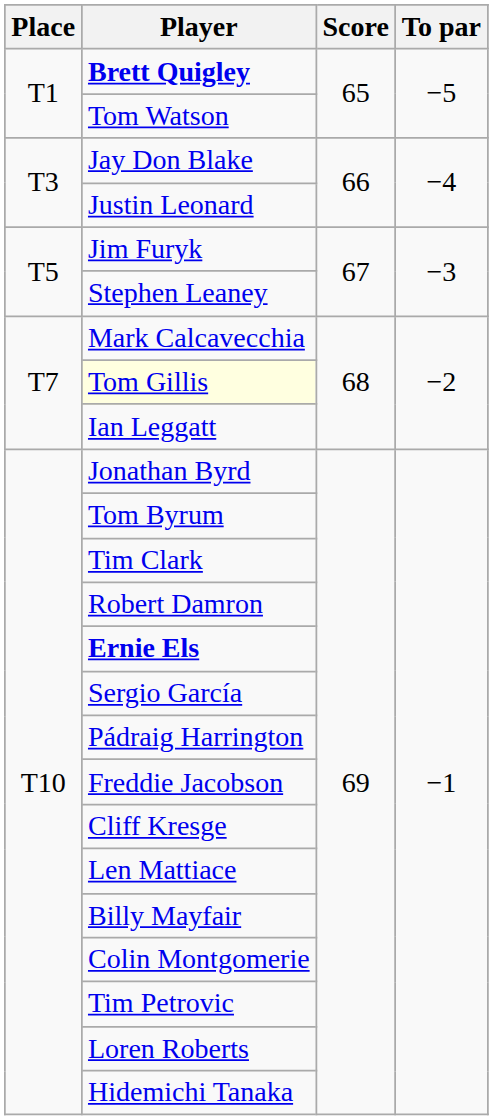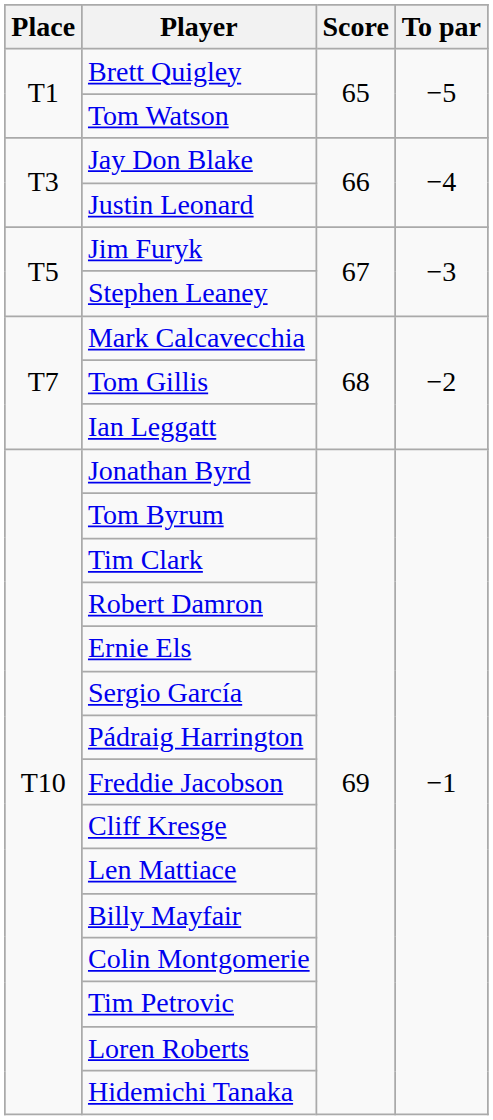(169, 71) bold -> (165, 71) normal
(148, 381) lightyellow background -> (148, 381) no background
(144, 648) bold -> (140, 648) normal
